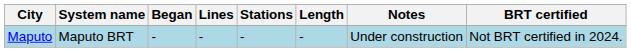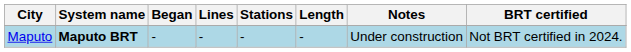(96, 36) normal -> (98, 36) bold
